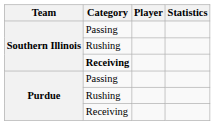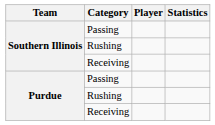(107, 62) bold -> (108, 62) normal
